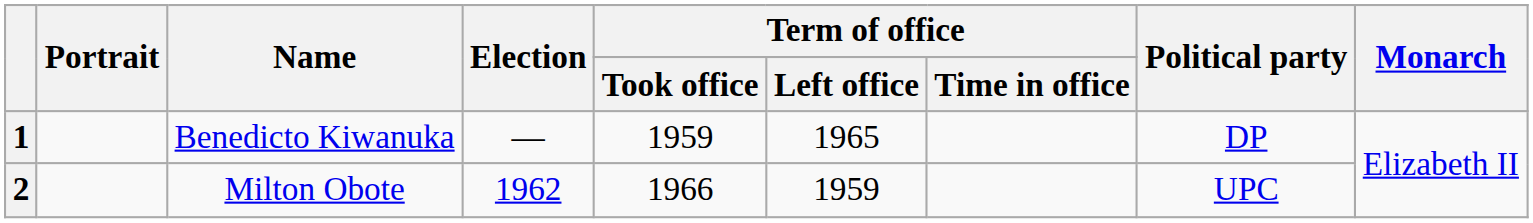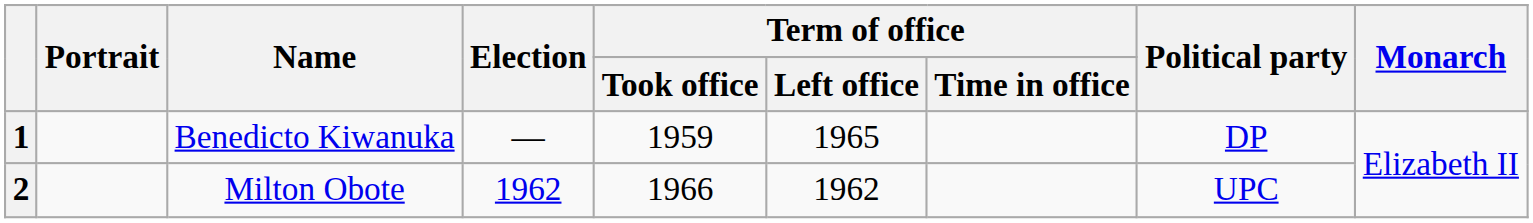(846, 189) 1959 -> (846, 189) 1962
